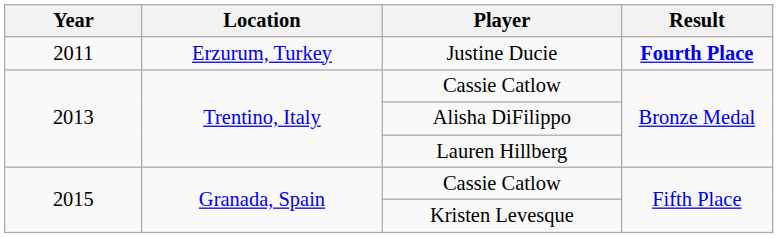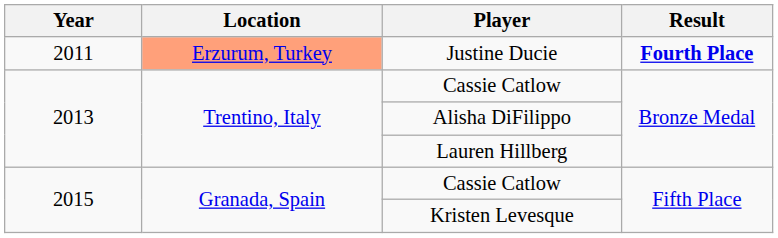(262, 53) no background -> (262, 53) lightsalmon background
